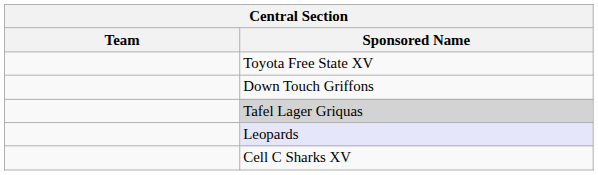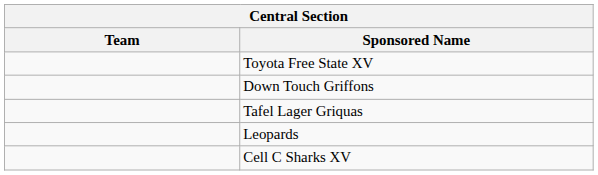(303, 110) lightgrey background -> (303, 110) no background
(271, 134) lavender background -> (271, 134) no background
